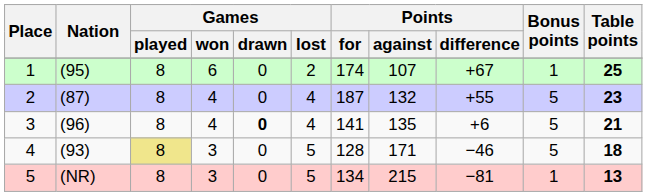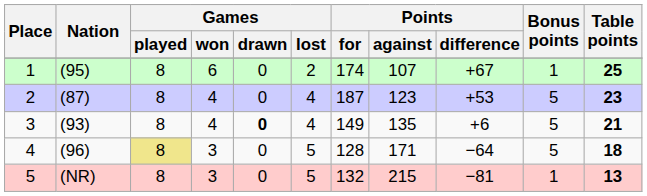(402, 97) 132 -> (402, 97) 123
(480, 97) +55 -> (480, 97) +53
(75, 124) (96) -> (75, 124) (93)
(350, 124) 141 -> (350, 124) 149
(75, 151) (93) -> (75, 151) (96)
(480, 151) −46 -> (480, 151) −64
(350, 177) 134 -> (350, 177) 132
